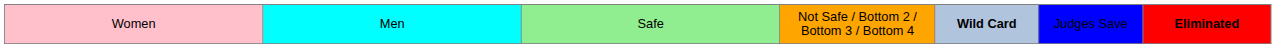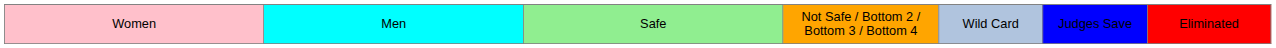(987, 24) bold -> (991, 24) normal
(1207, 24) bold -> (1209, 24) normal
